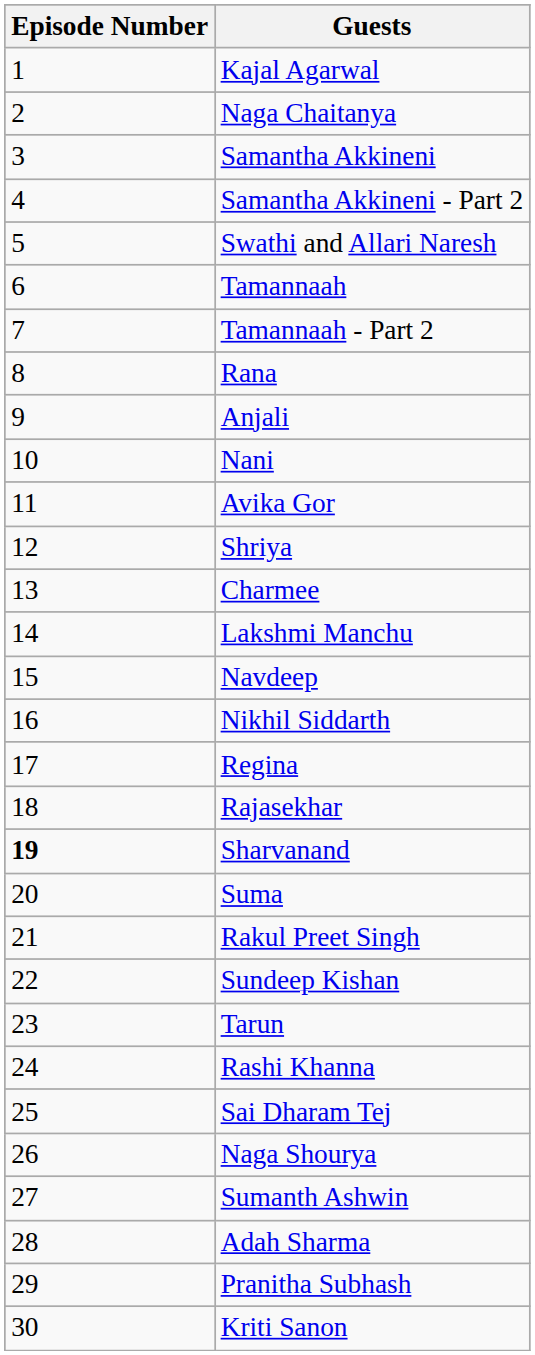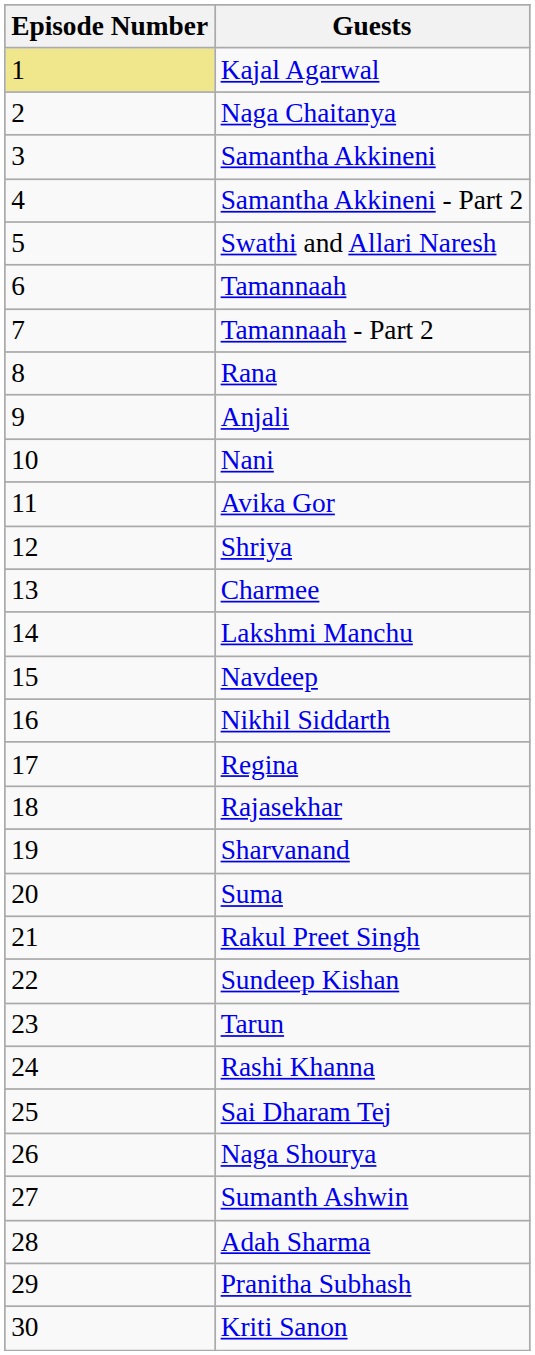(18, 69) no background -> (18, 69) khaki background
(25, 850) bold -> (25, 850) normal
